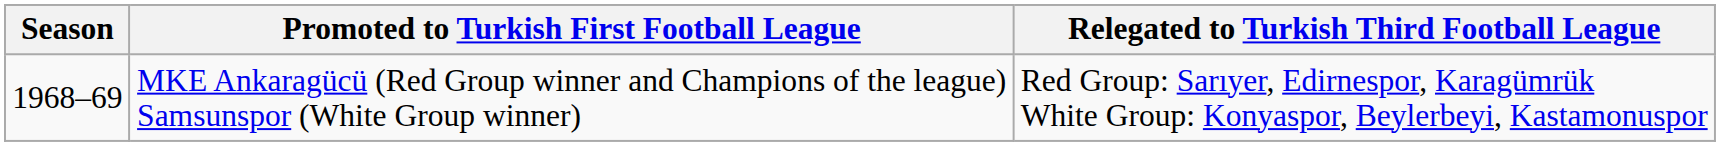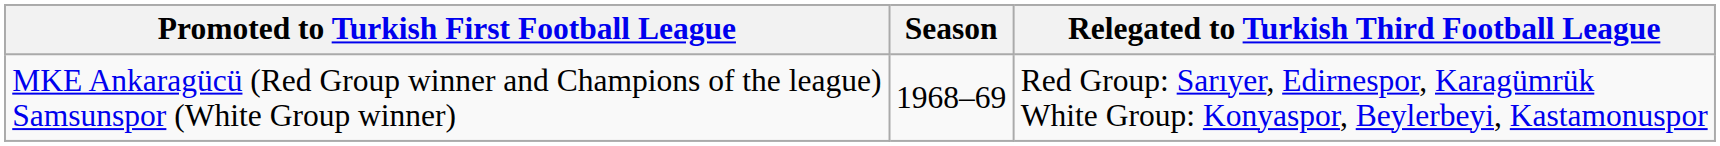columns swapped: (67, 29) <-> (572, 29)
